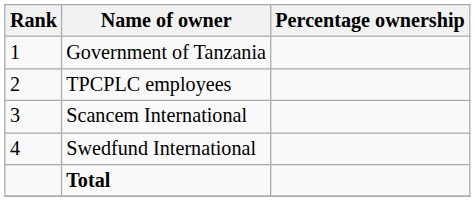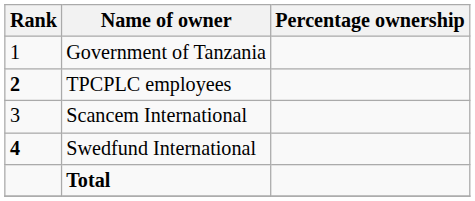(15, 84) normal -> (15, 84) bold
(15, 148) normal -> (15, 148) bold
